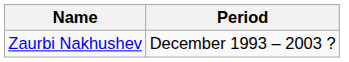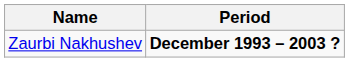(243, 43) normal -> (245, 43) bold
